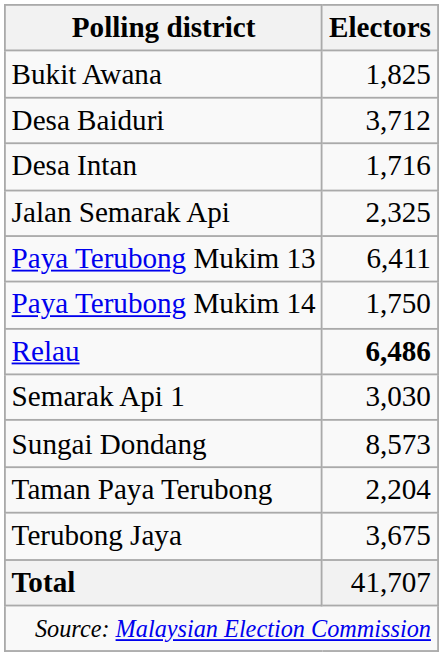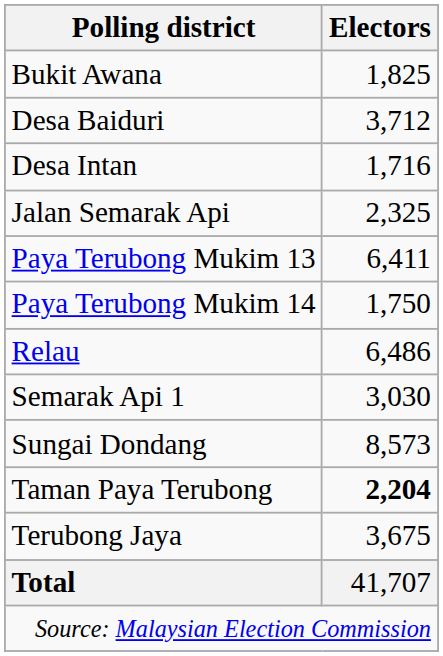(398, 350) bold -> (398, 350) normal
(398, 489) normal -> (398, 489) bold
